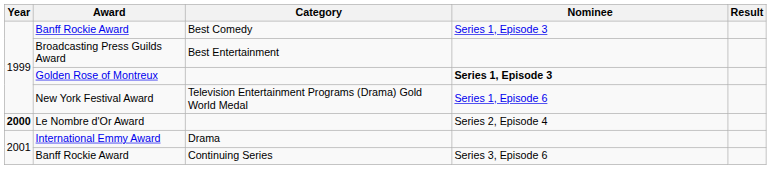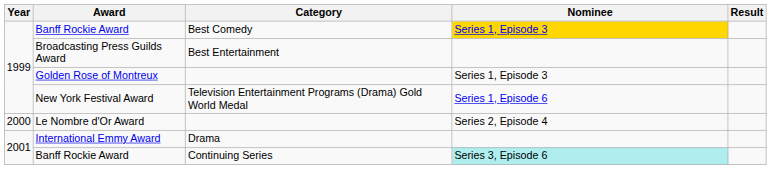(501, 30) no background -> (501, 30) gold background
(503, 76) bold -> (501, 76) normal
(19, 122) bold -> (19, 122) normal
(501, 156) no background -> (501, 156) paleturquoise background
